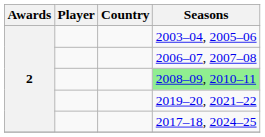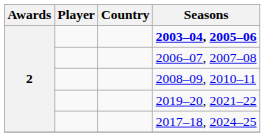(206, 36) normal -> (206, 36) bold
(206, 79) lightgreen background -> (206, 79) no background
